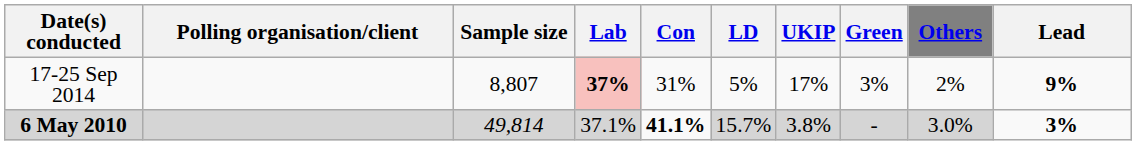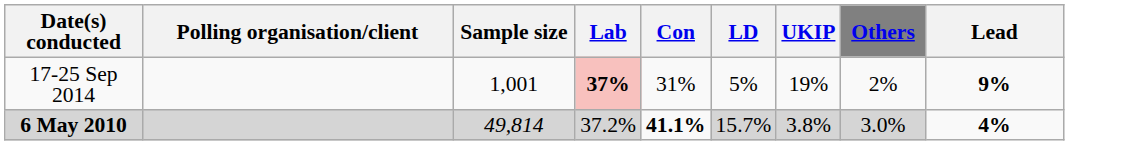- column: (874, 31)
(514, 83) 8,807 -> (514, 83) 1,001
(808, 83) 17% -> (808, 83) 19%
(608, 125) 37.1% -> (608, 125) 37.2%
(1062, 125) 3% -> (994, 125) 4%
